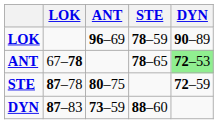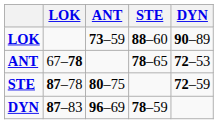(107, 38) 96–69 -> (107, 38) 73–59
(150, 38) 78–59 -> (150, 38) 88–60
(192, 61) lightgreen background -> (192, 61) no background
(107, 107) 73–59 -> (107, 107) 96–69
(150, 107) 88–60 -> (150, 107) 78–59
